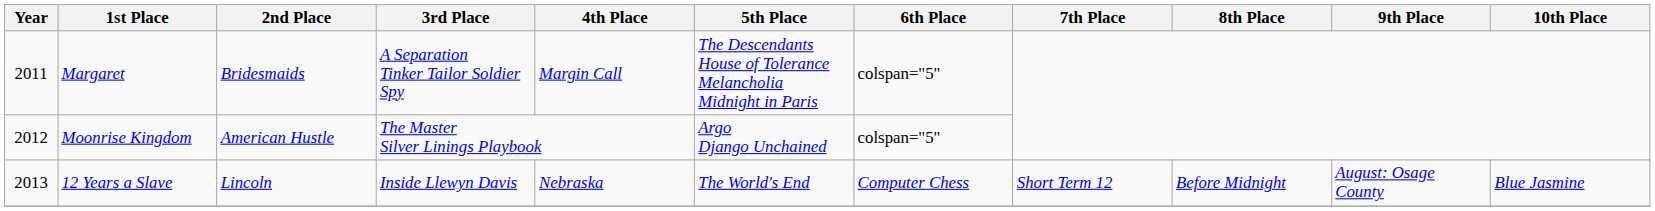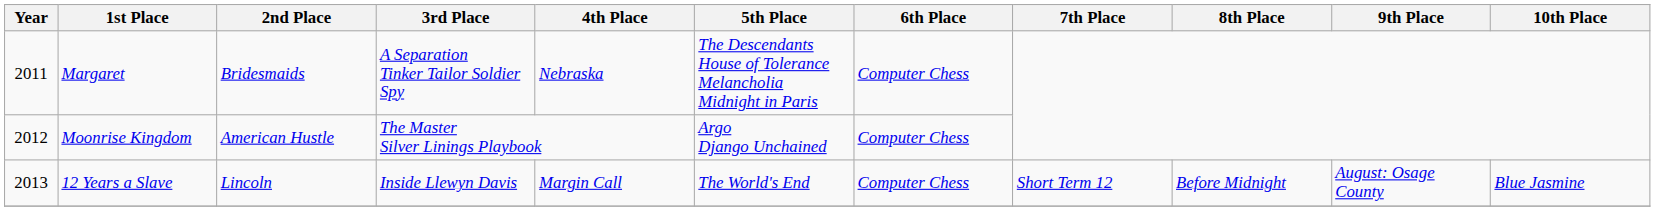(581, 72) Margin Call -> (571, 72) Nebraska
(899, 72) colspan="5" -> (913, 72) Computer Chess
(899, 137) colspan="5" -> (913, 137) Computer Chess
(571, 182) Nebraska -> (581, 182) Margin Call
